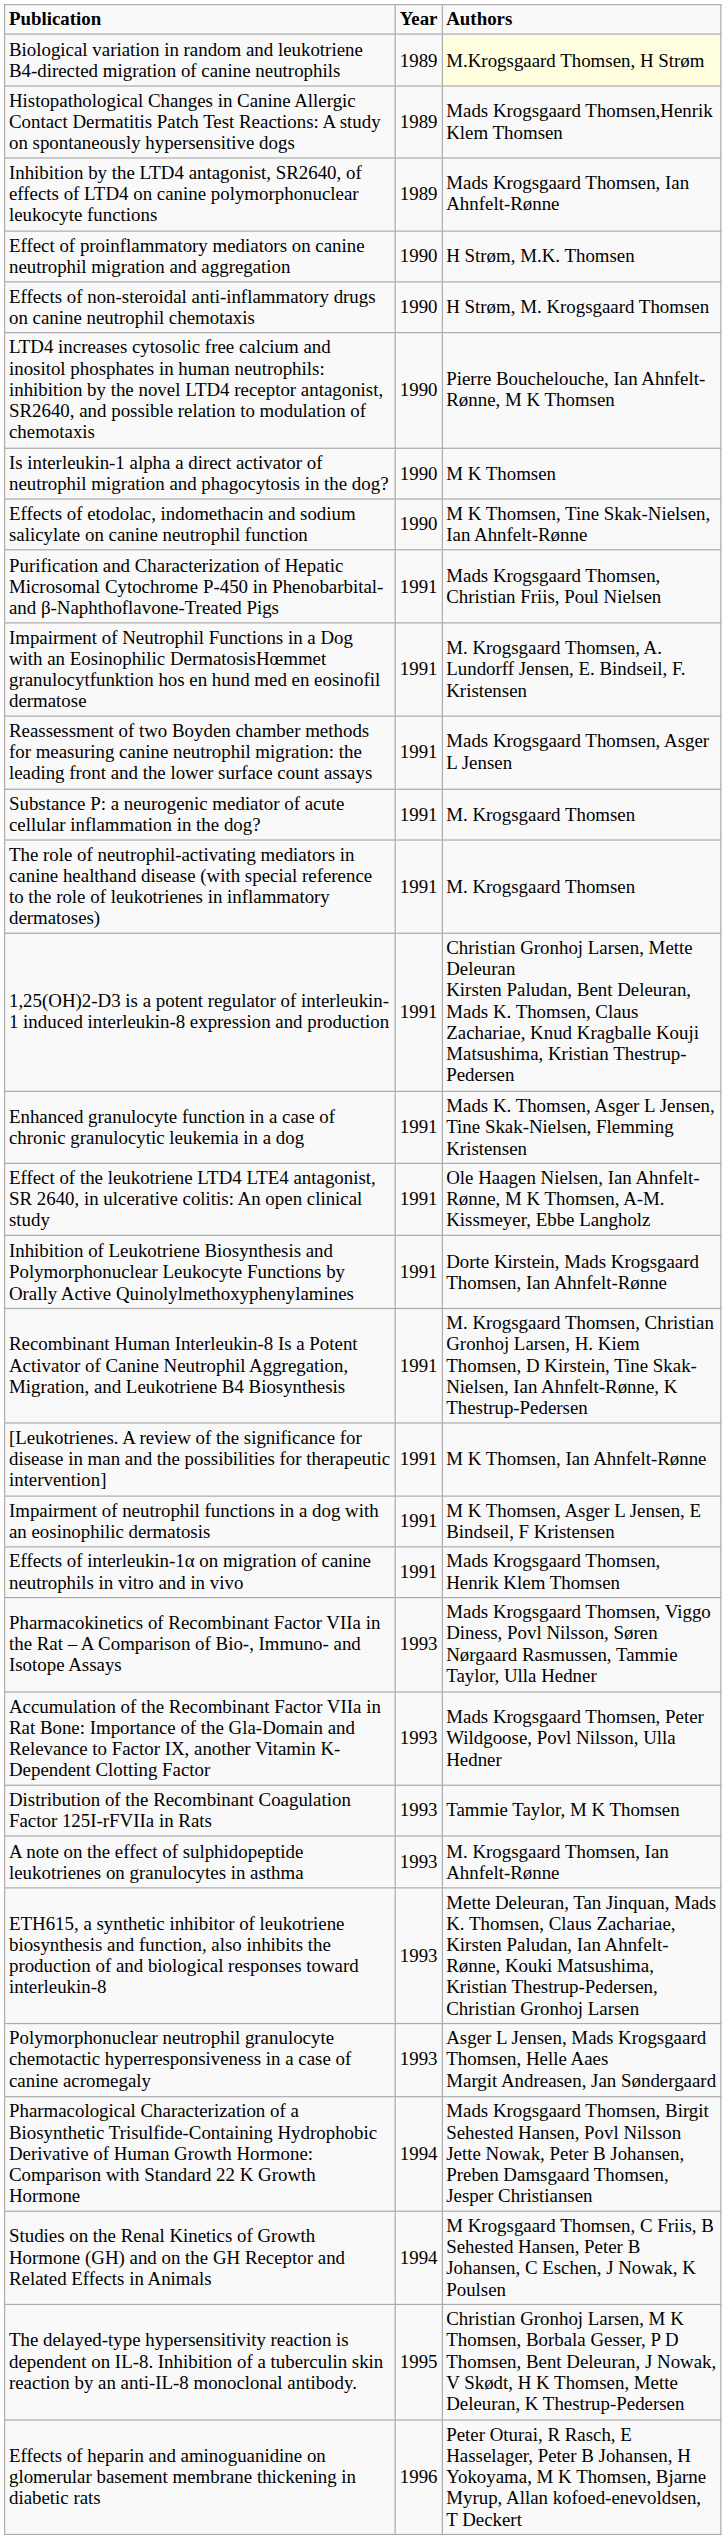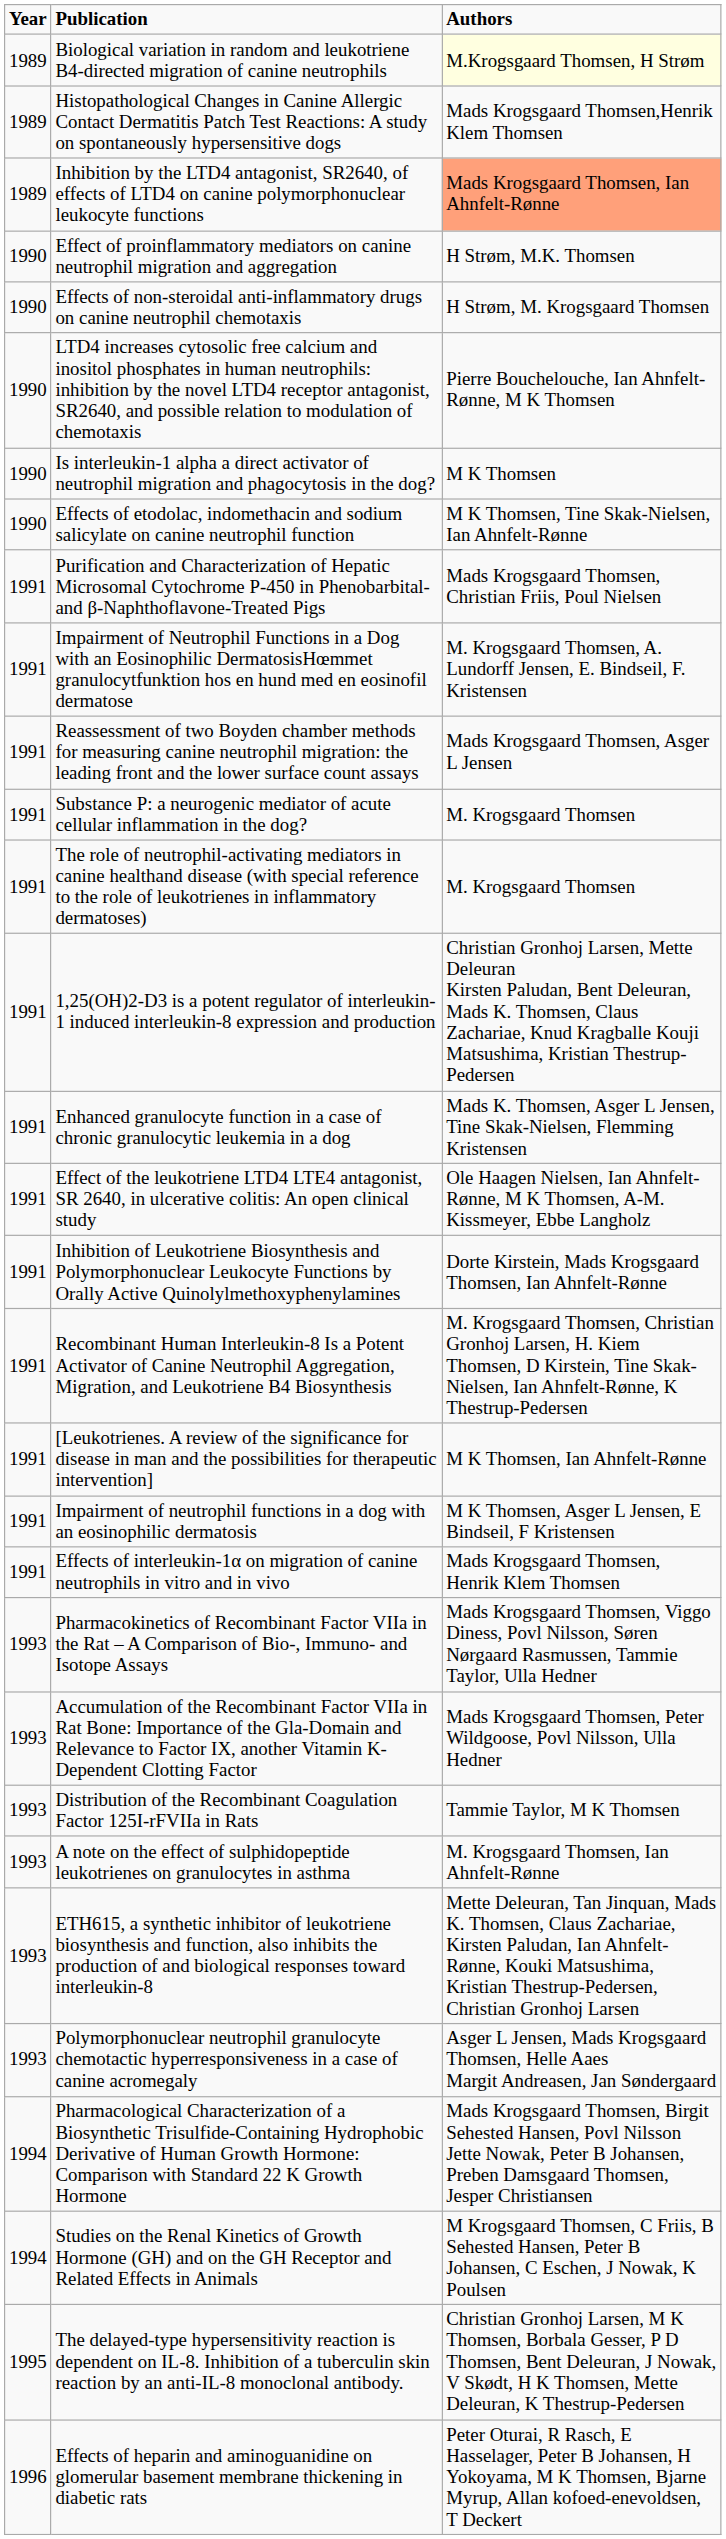columns swapped: (419, 19) <-> (55, 19)
(568, 194) no background -> (568, 194) lightsalmon background
